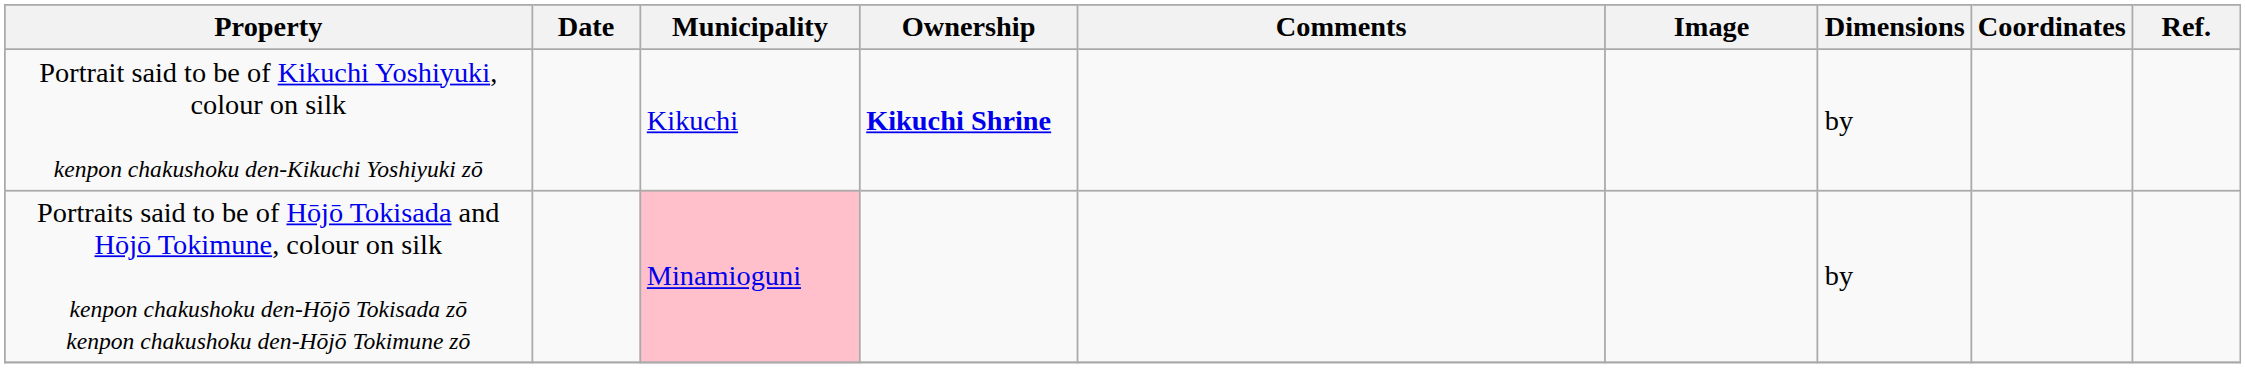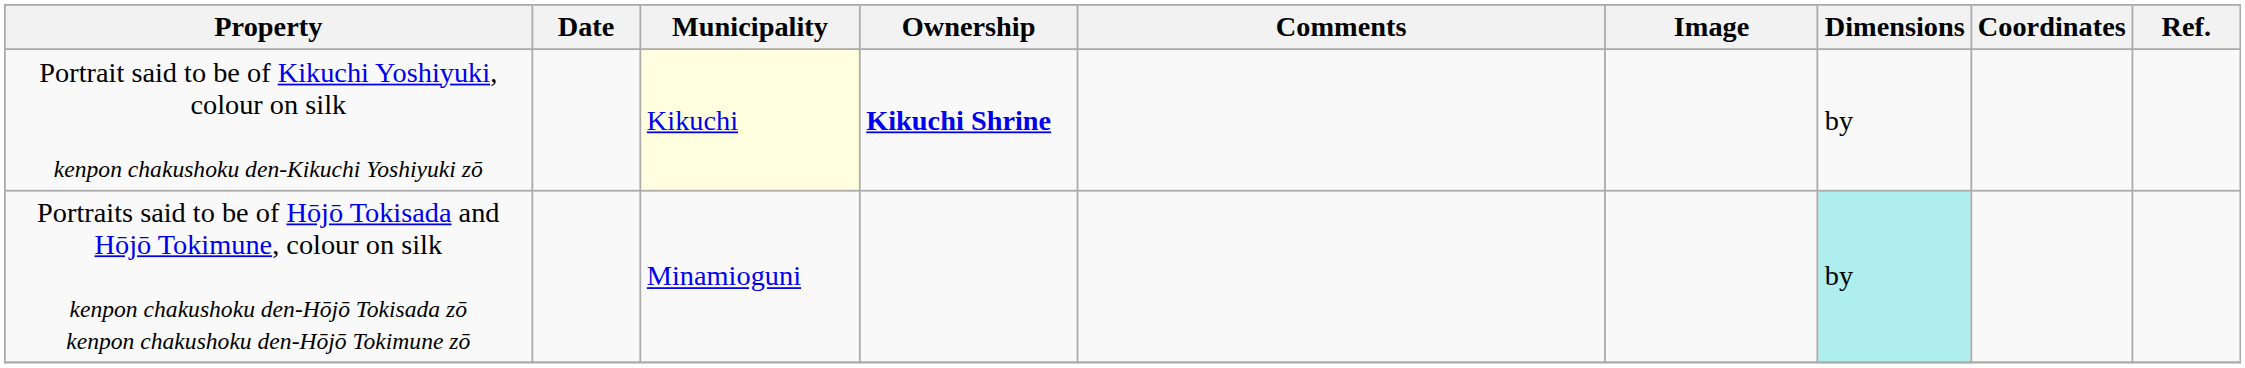(692, 119) no background -> (692, 119) lightyellow background
(724, 276) pink background -> (724, 276) no background
(1839, 276) no background -> (1839, 276) paleturquoise background
